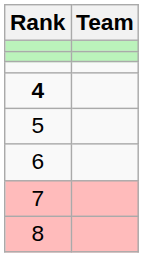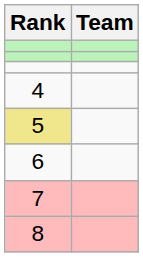(38, 89) bold -> (38, 89) normal
(38, 125) no background -> (38, 125) khaki background
